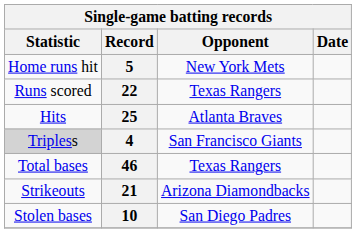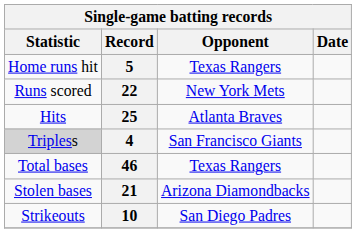(235, 66) New York Mets -> (235, 66) Texas Rangers
(235, 91) Texas Rangers -> (235, 91) New York Mets
(53, 191) Strikeouts -> (53, 191) Stolen bases
(53, 215) Stolen bases -> (53, 215) Strikeouts
